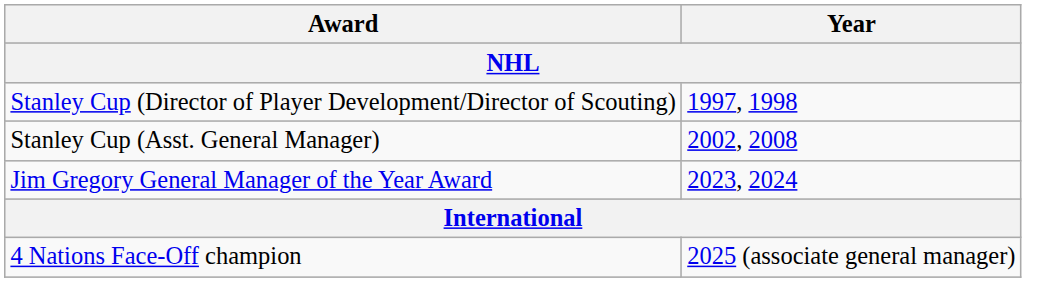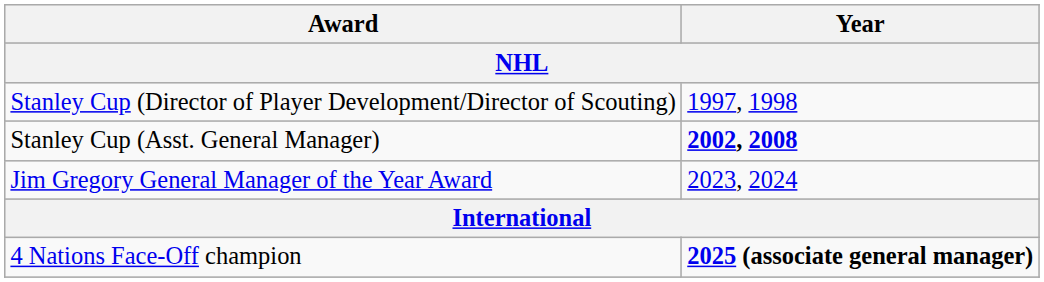(742, 140) normal -> (742, 140) bold
(851, 256) normal -> (860, 256) bold
